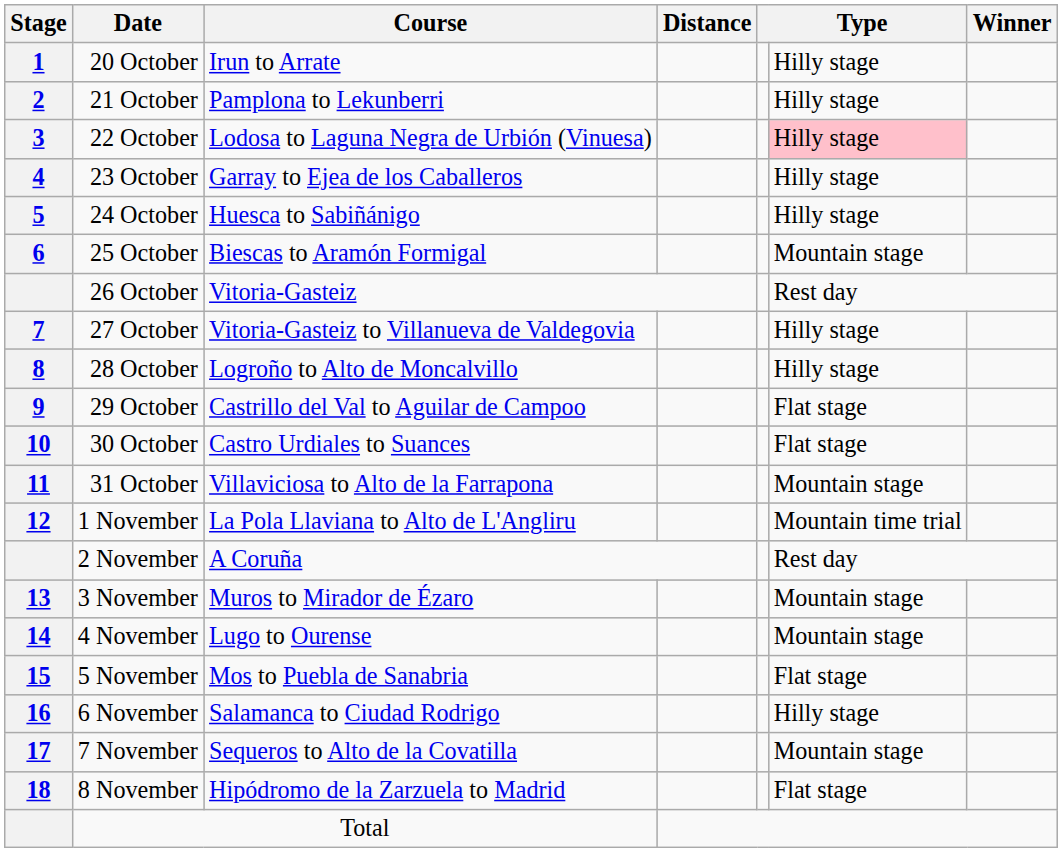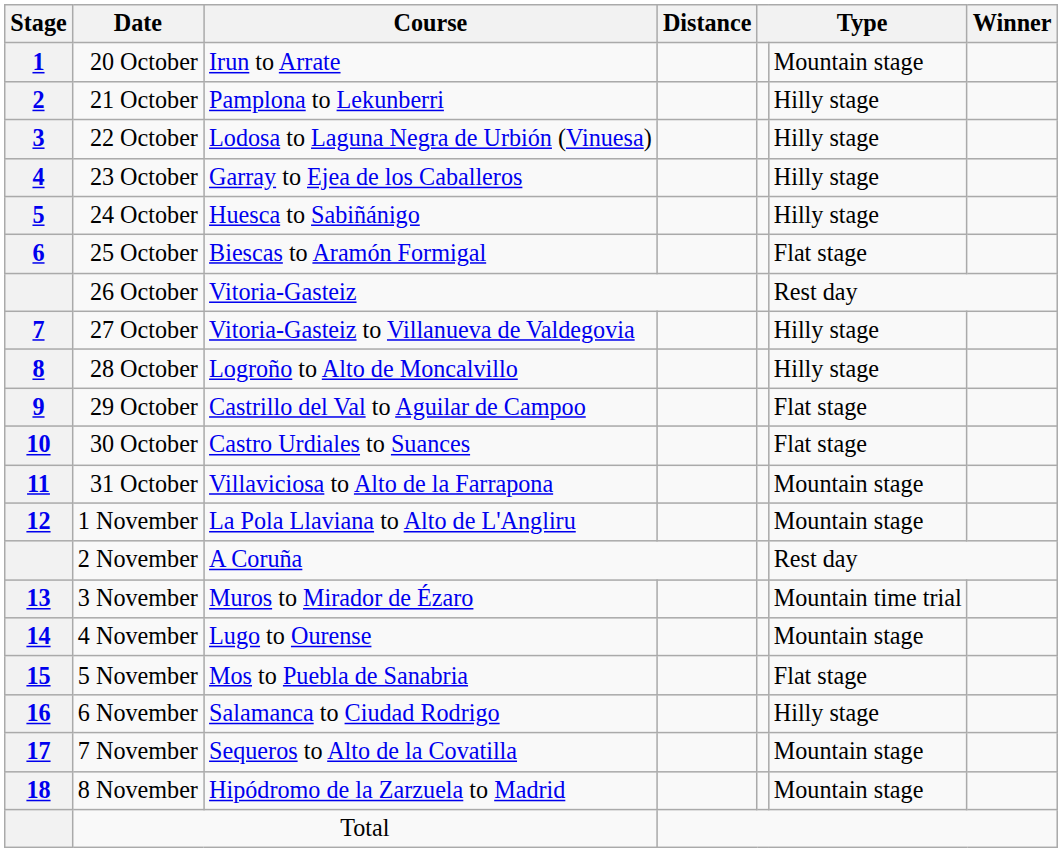(826, 61) Hilly stage -> (849, 61) Mountain stage
(826, 138) pink background -> (826, 138) no background
(849, 253) Mountain stage -> (820, 253) Flat stage
(868, 521) Mountain time trial -> (849, 521) Mountain stage
(849, 598) Mountain stage -> (868, 598) Mountain time trial
(820, 789) Flat stage -> (849, 789) Mountain stage
